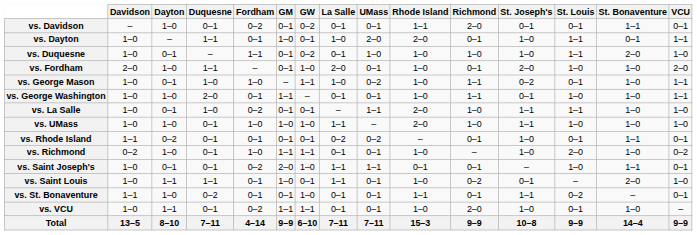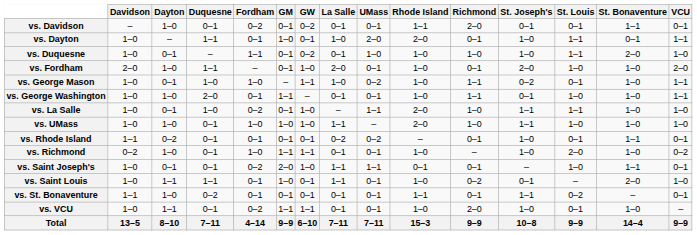(307, 110) 0–1 -> (307, 110) 1–0
(307, 195) 1–0 -> (307, 195) 0–1
